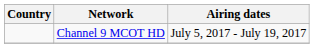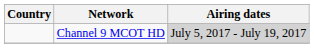(238, 33) no background -> (238, 33) lightgrey background
